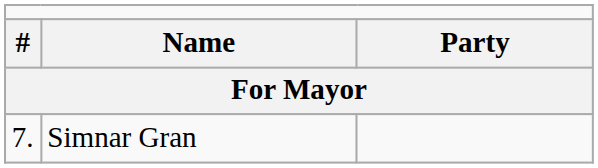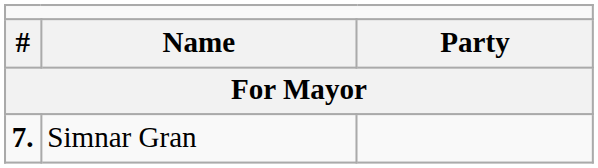(23, 138) normal -> (23, 138) bold
